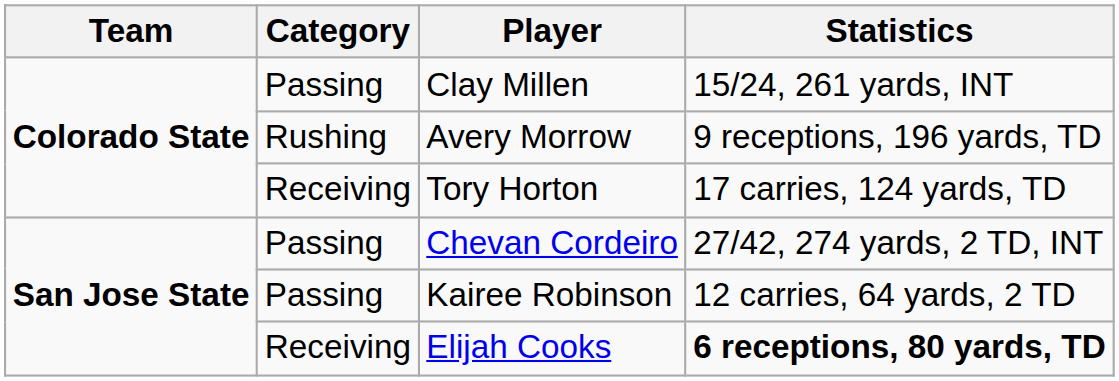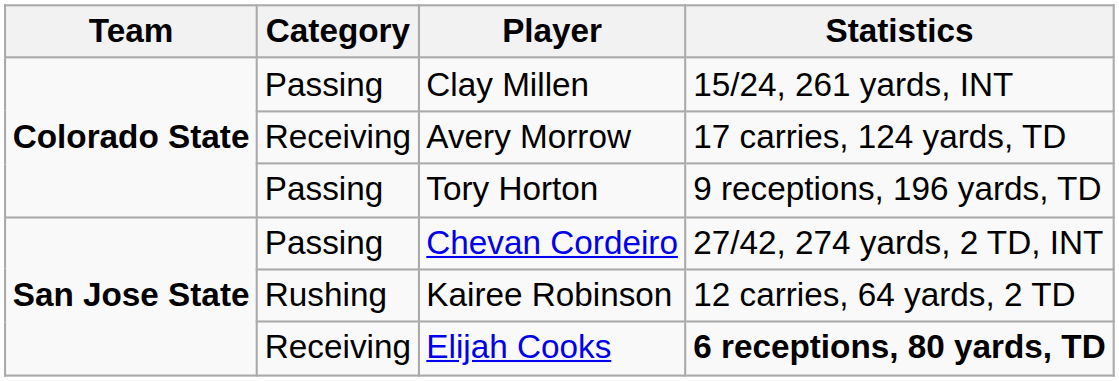(326, 136) Rushing -> (338, 136) Receiving
(897, 136) 9 receptions, 196 yards, TD -> (880, 136) 17 carries, 124 yards, TD
(338, 189) Receiving -> (324, 189) Passing
(880, 189) 17 carries, 124 yards, TD -> (897, 189) 9 receptions, 196 yards, TD
(324, 295) Passing -> (326, 295) Rushing
